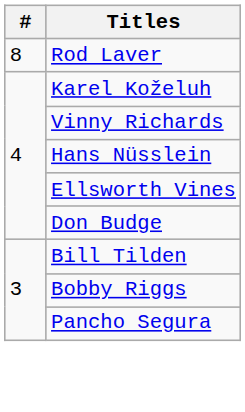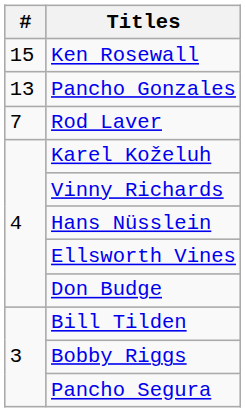+ row: (125, 56)
+ row: (144, 89)
(16, 56) 8 -> (16, 122) 7
